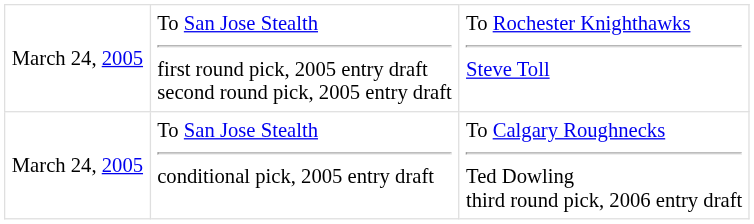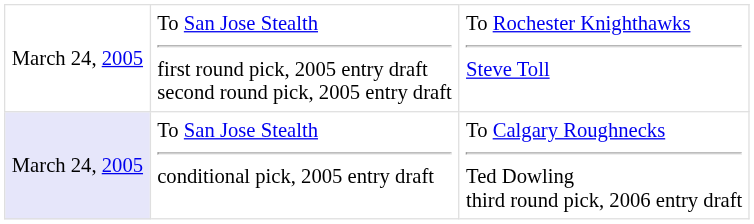(77, 165) no background -> (77, 165) lavender background
